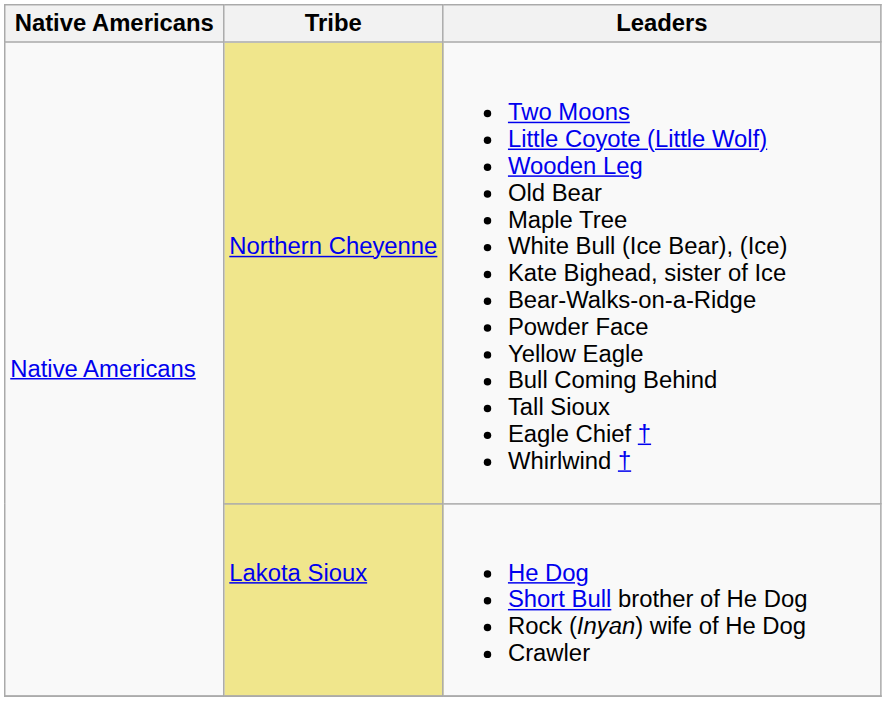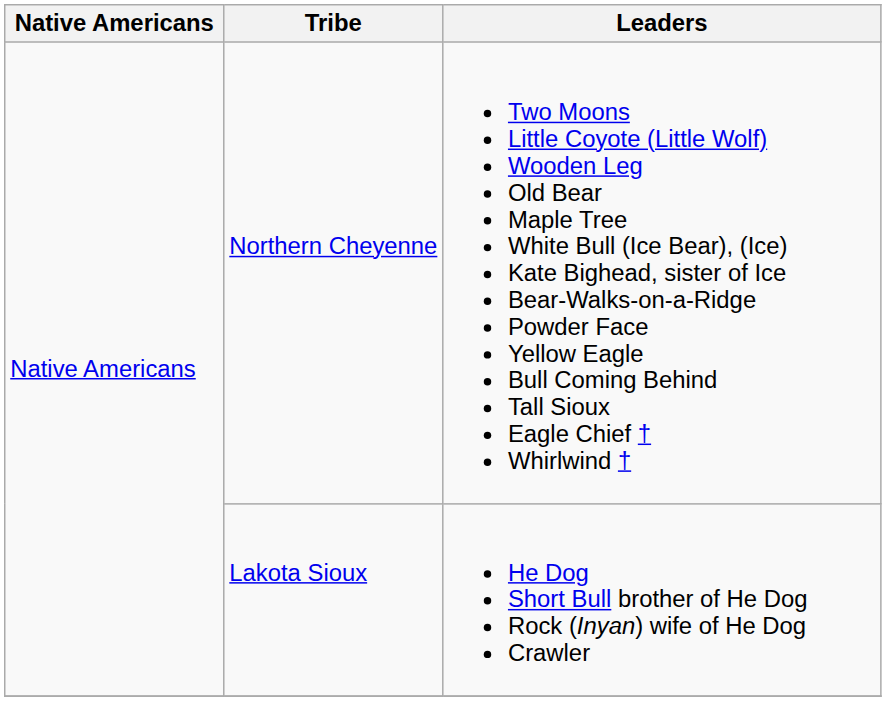(333, 272) khaki background -> (333, 272) no background
(298, 599) khaki background -> (298, 599) no background
